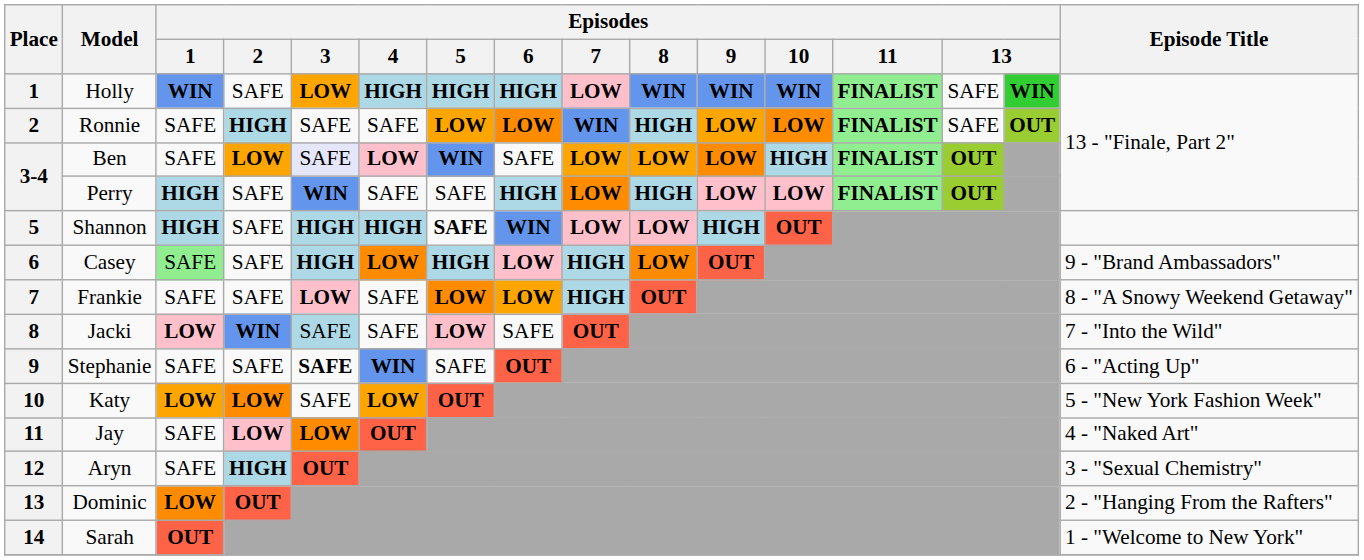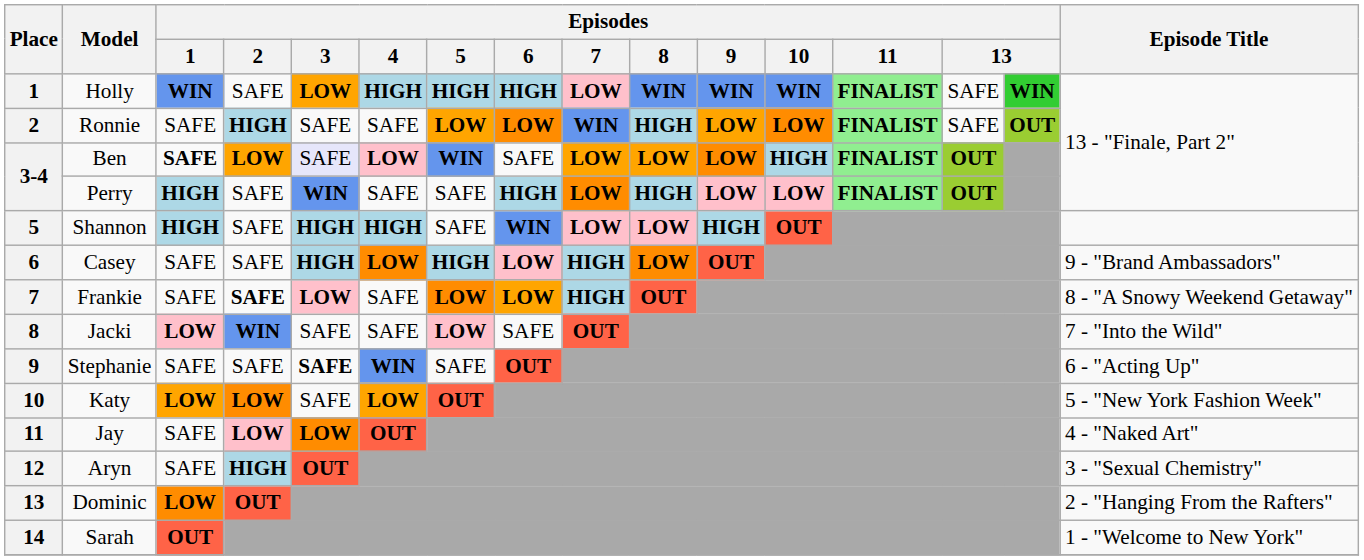(190, 158) normal -> (190, 158) bold
(461, 227) bold -> (461, 227) normal
(190, 262) lightgreen background -> (190, 262) no background
(258, 296) normal -> (258, 296) bold
(325, 330) lightblue background -> (325, 330) no background
